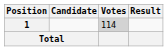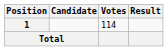(109, 25) lightgrey background -> (109, 25) no background
